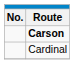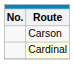(46, 34) bold -> (45, 34) normal
(48, 50) no background -> (48, 50) lightyellow background
